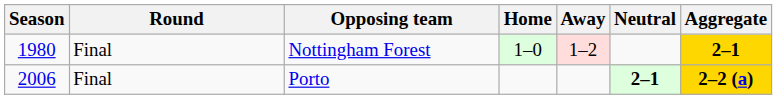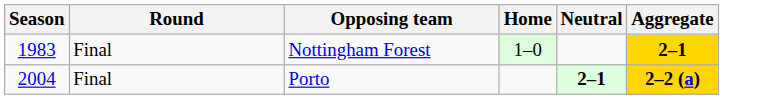- column: (583, 19)
(37, 49) 1980 -> (37, 49) 1983
(37, 79) 2006 -> (37, 79) 2004
